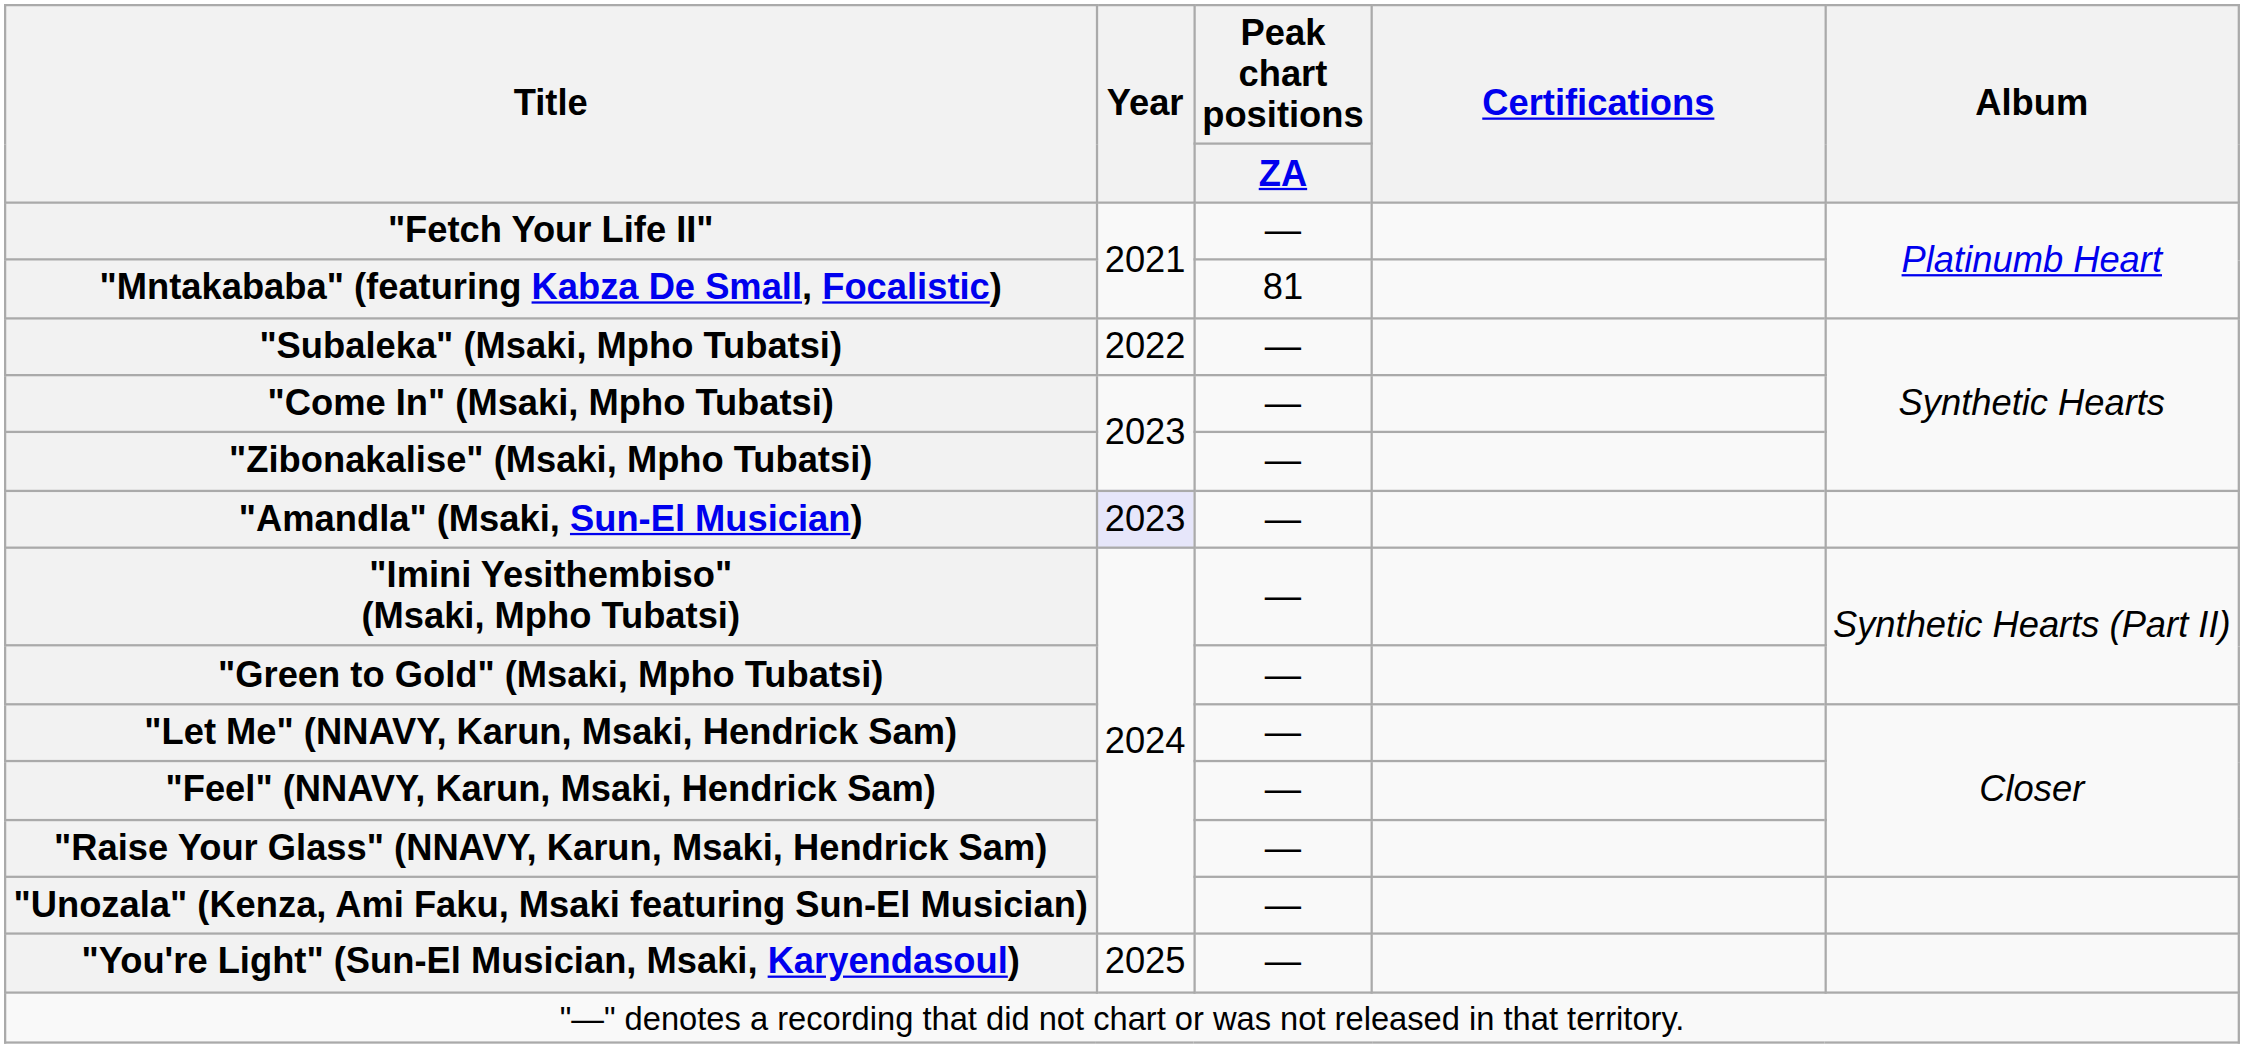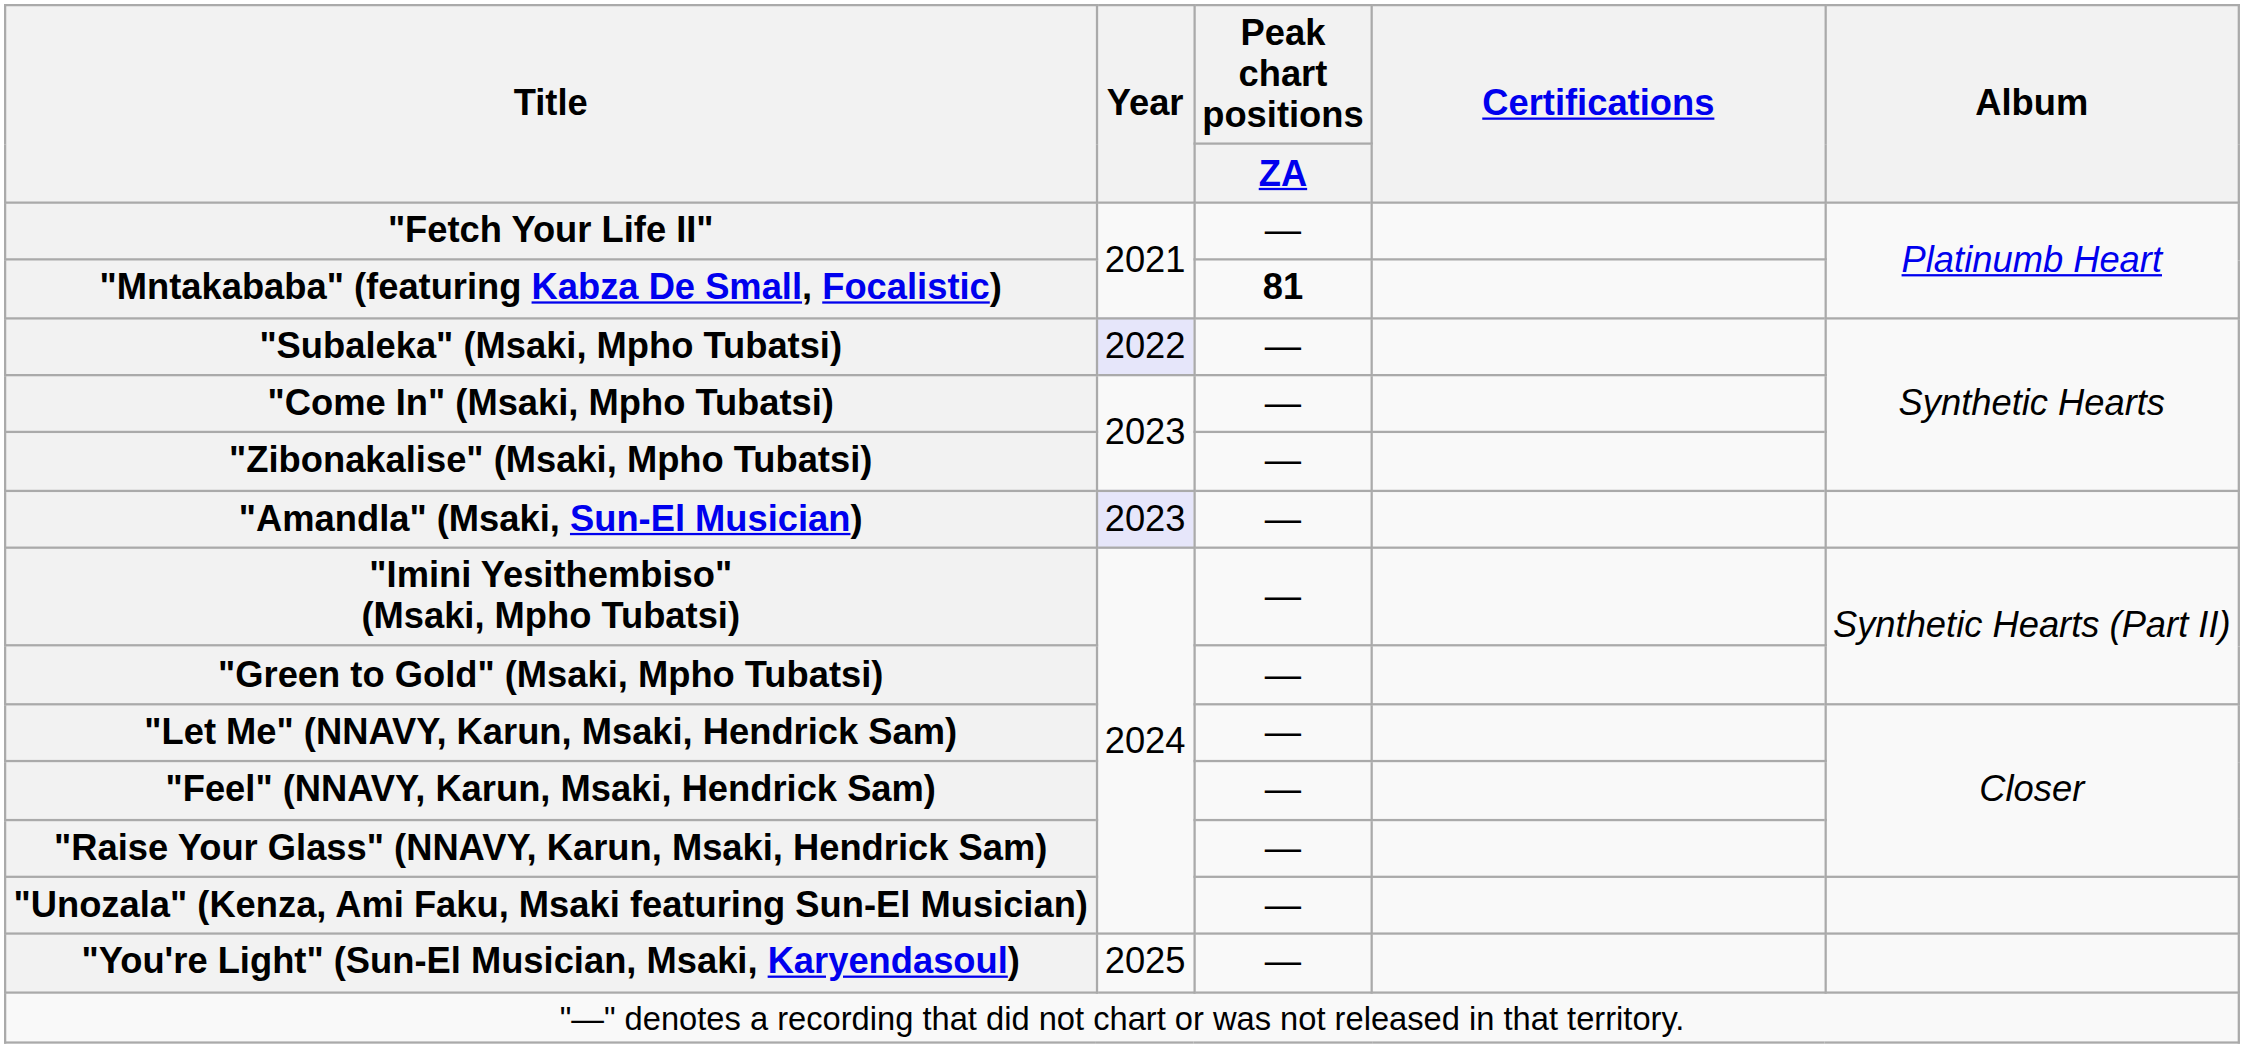(1283, 287) normal -> (1283, 287) bold
(1145, 345) no background -> (1145, 345) lavender background
